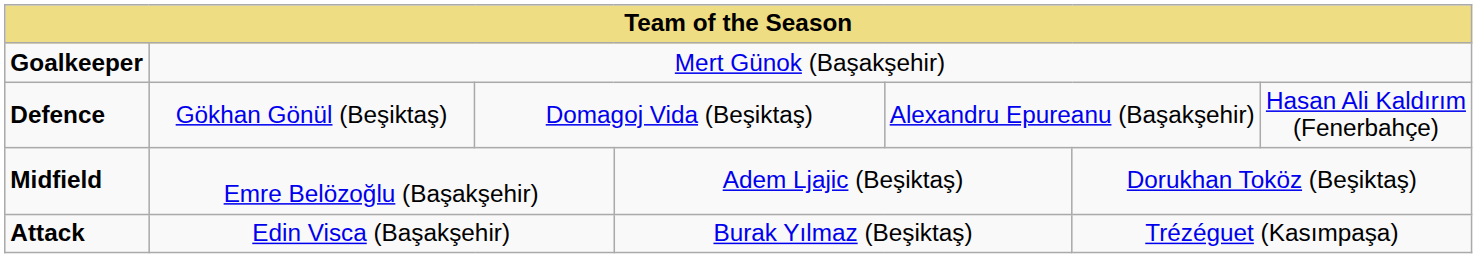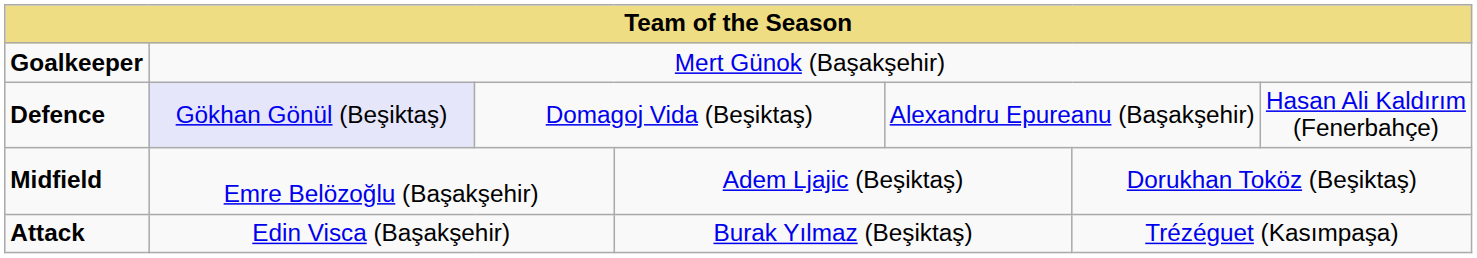(312, 114) no background -> (312, 114) lavender background
